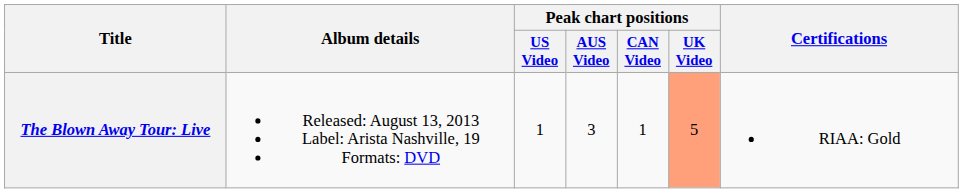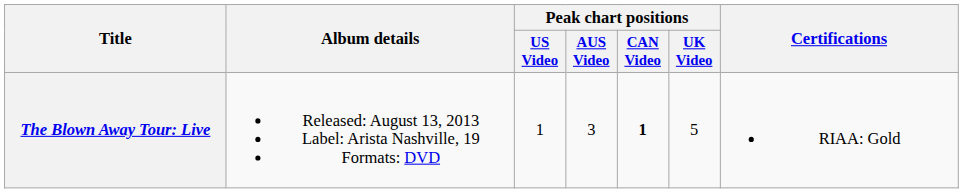(643, 129) normal -> (643, 129) bold
(694, 129) lightsalmon background -> (694, 129) no background
